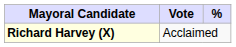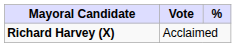(61, 33) lightyellow background -> (61, 33) no background
